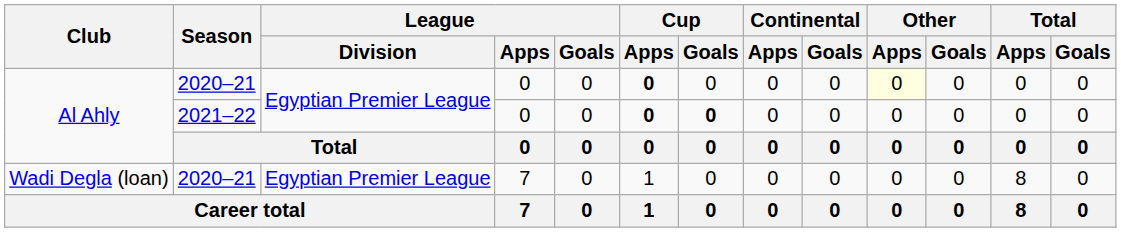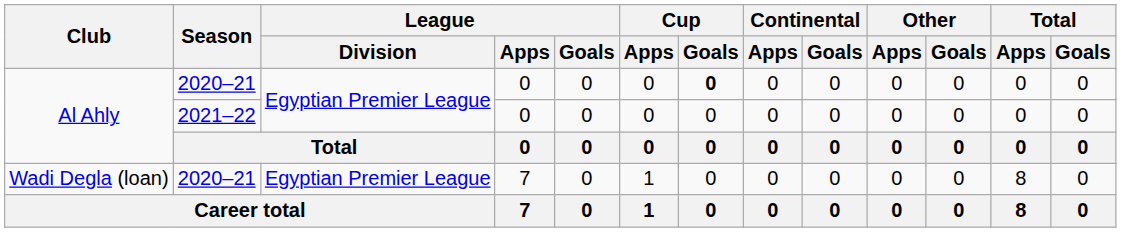(649, 83) bold -> (649, 83) normal
(711, 83) normal -> (711, 83) bold
(897, 83) lightyellow background -> (897, 83) no background
(649, 115) bold -> (649, 115) normal
(711, 115) bold -> (711, 115) normal
